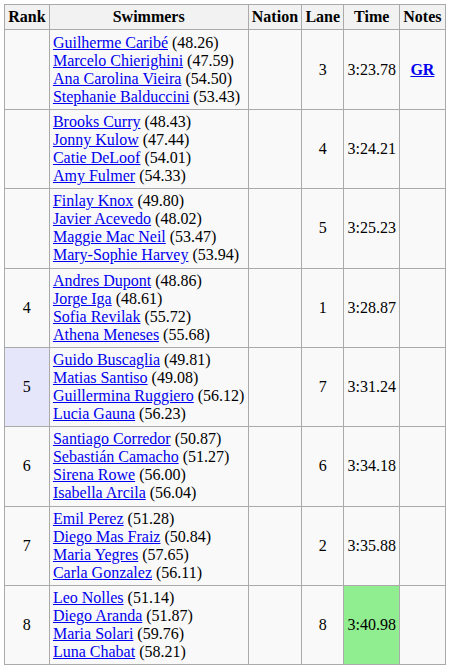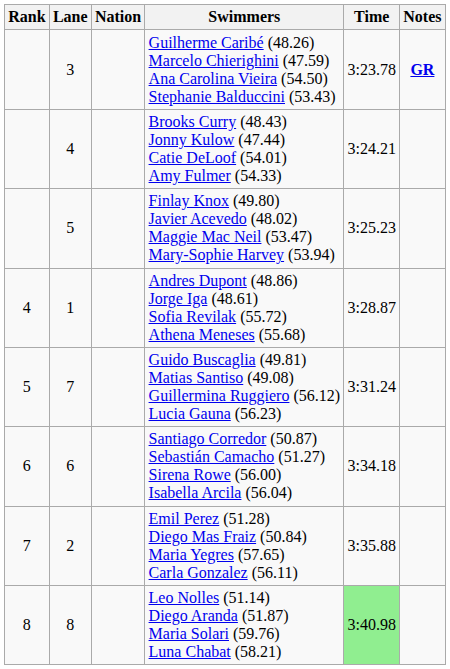columns swapped: (323, 17) <-> (149, 17)
(27, 387) lavender background -> (27, 387) no background
